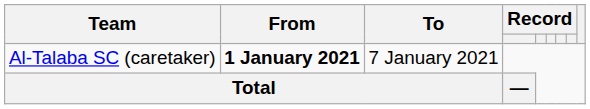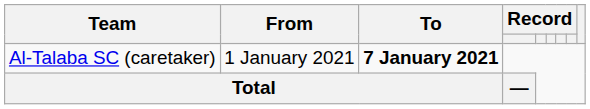(292, 58) bold -> (289, 58) normal
(434, 58) normal -> (431, 58) bold
